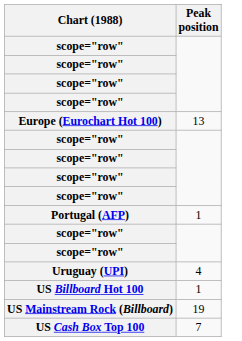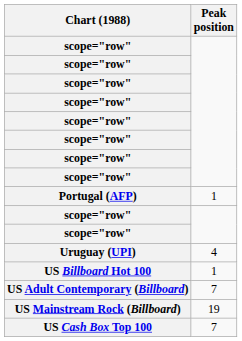- row: (90, 121)
+ row: (98, 290)
